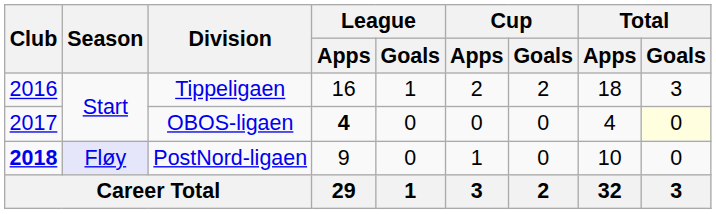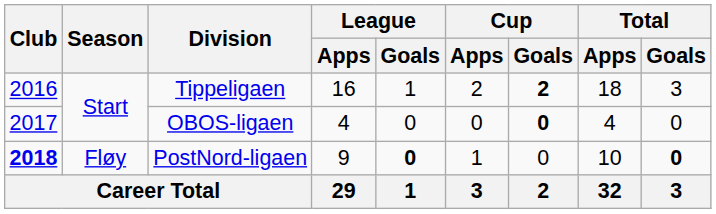(543, 89) normal -> (543, 89) bold
(344, 123) bold -> (344, 123) normal
(543, 123) normal -> (543, 123) bold
(676, 123) lightyellow background -> (676, 123) no background
(105, 157) lavender background -> (105, 157) no background
(410, 157) normal -> (410, 157) bold
(676, 157) normal -> (676, 157) bold
